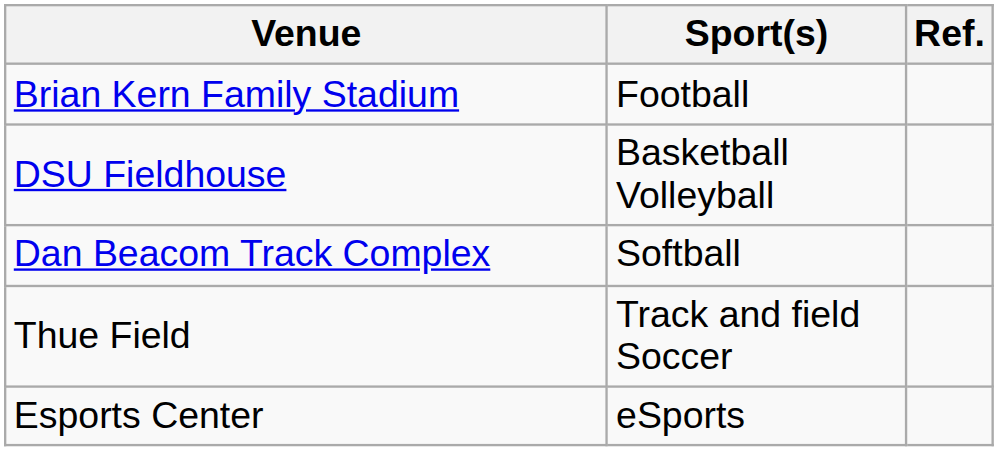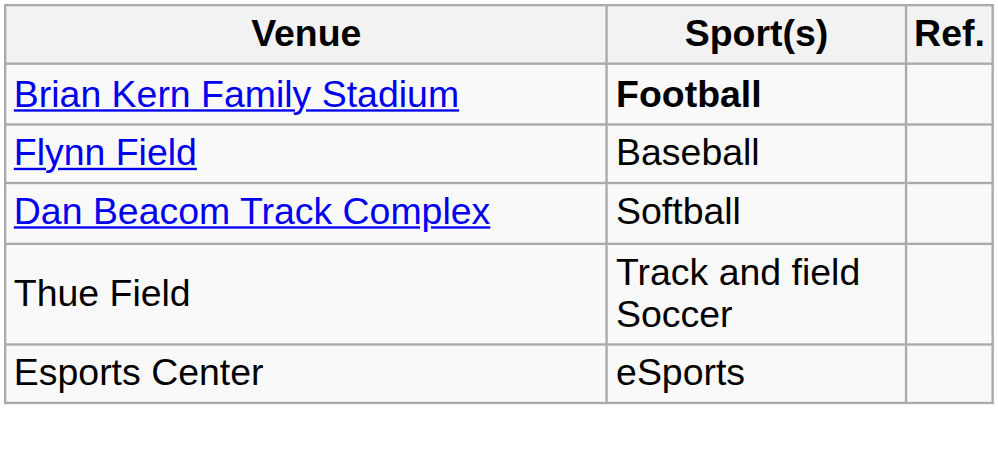(683, 93) normal -> (689, 93) bold
- row: (150, 174)
+ row: (105, 152)
